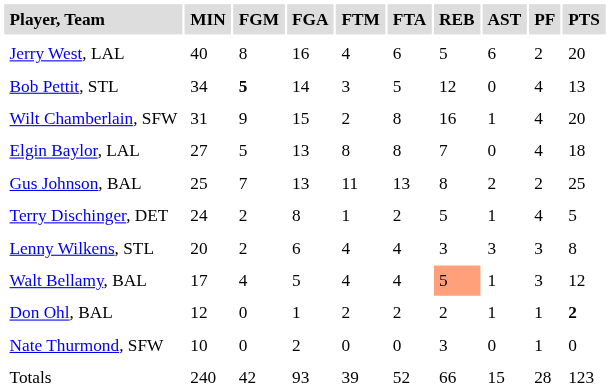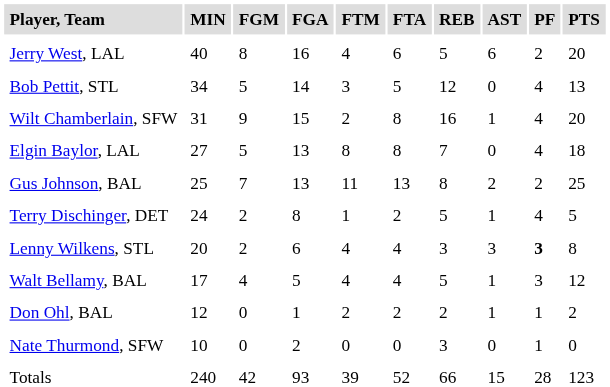(243, 86) bold -> (243, 86) normal
(538, 248) normal -> (538, 248) bold
(443, 280) lightsalmon background -> (443, 280) no background
(573, 313) bold -> (573, 313) normal
